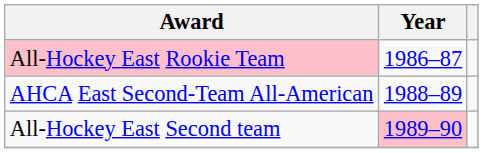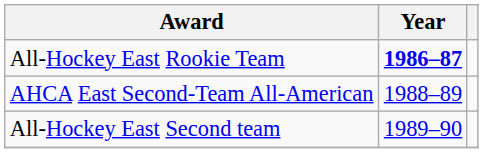(147, 57) pink background -> (147, 57) no background
(423, 57) normal -> (423, 57) bold
(423, 128) pink background -> (423, 128) no background
